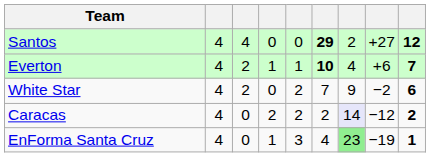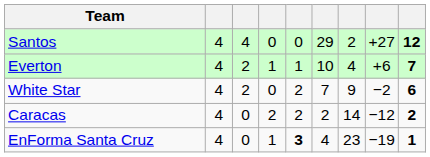(325, 41) bold -> (325, 41) normal
(325, 66) bold -> (325, 66) normal
(352, 115) lavender background -> (352, 115) no background
(299, 139) normal -> (299, 139) bold
(352, 139) lightgreen background -> (352, 139) no background
